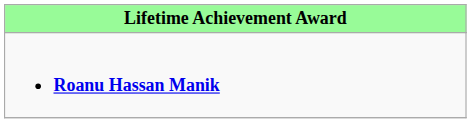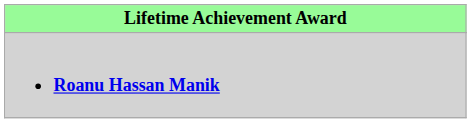(235, 85) no background -> (235, 85) lightgrey background
